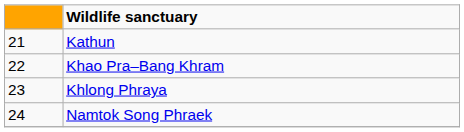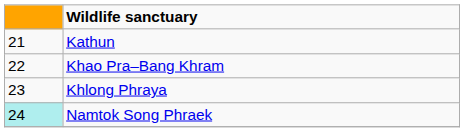(17, 114) no background -> (17, 114) paleturquoise background
